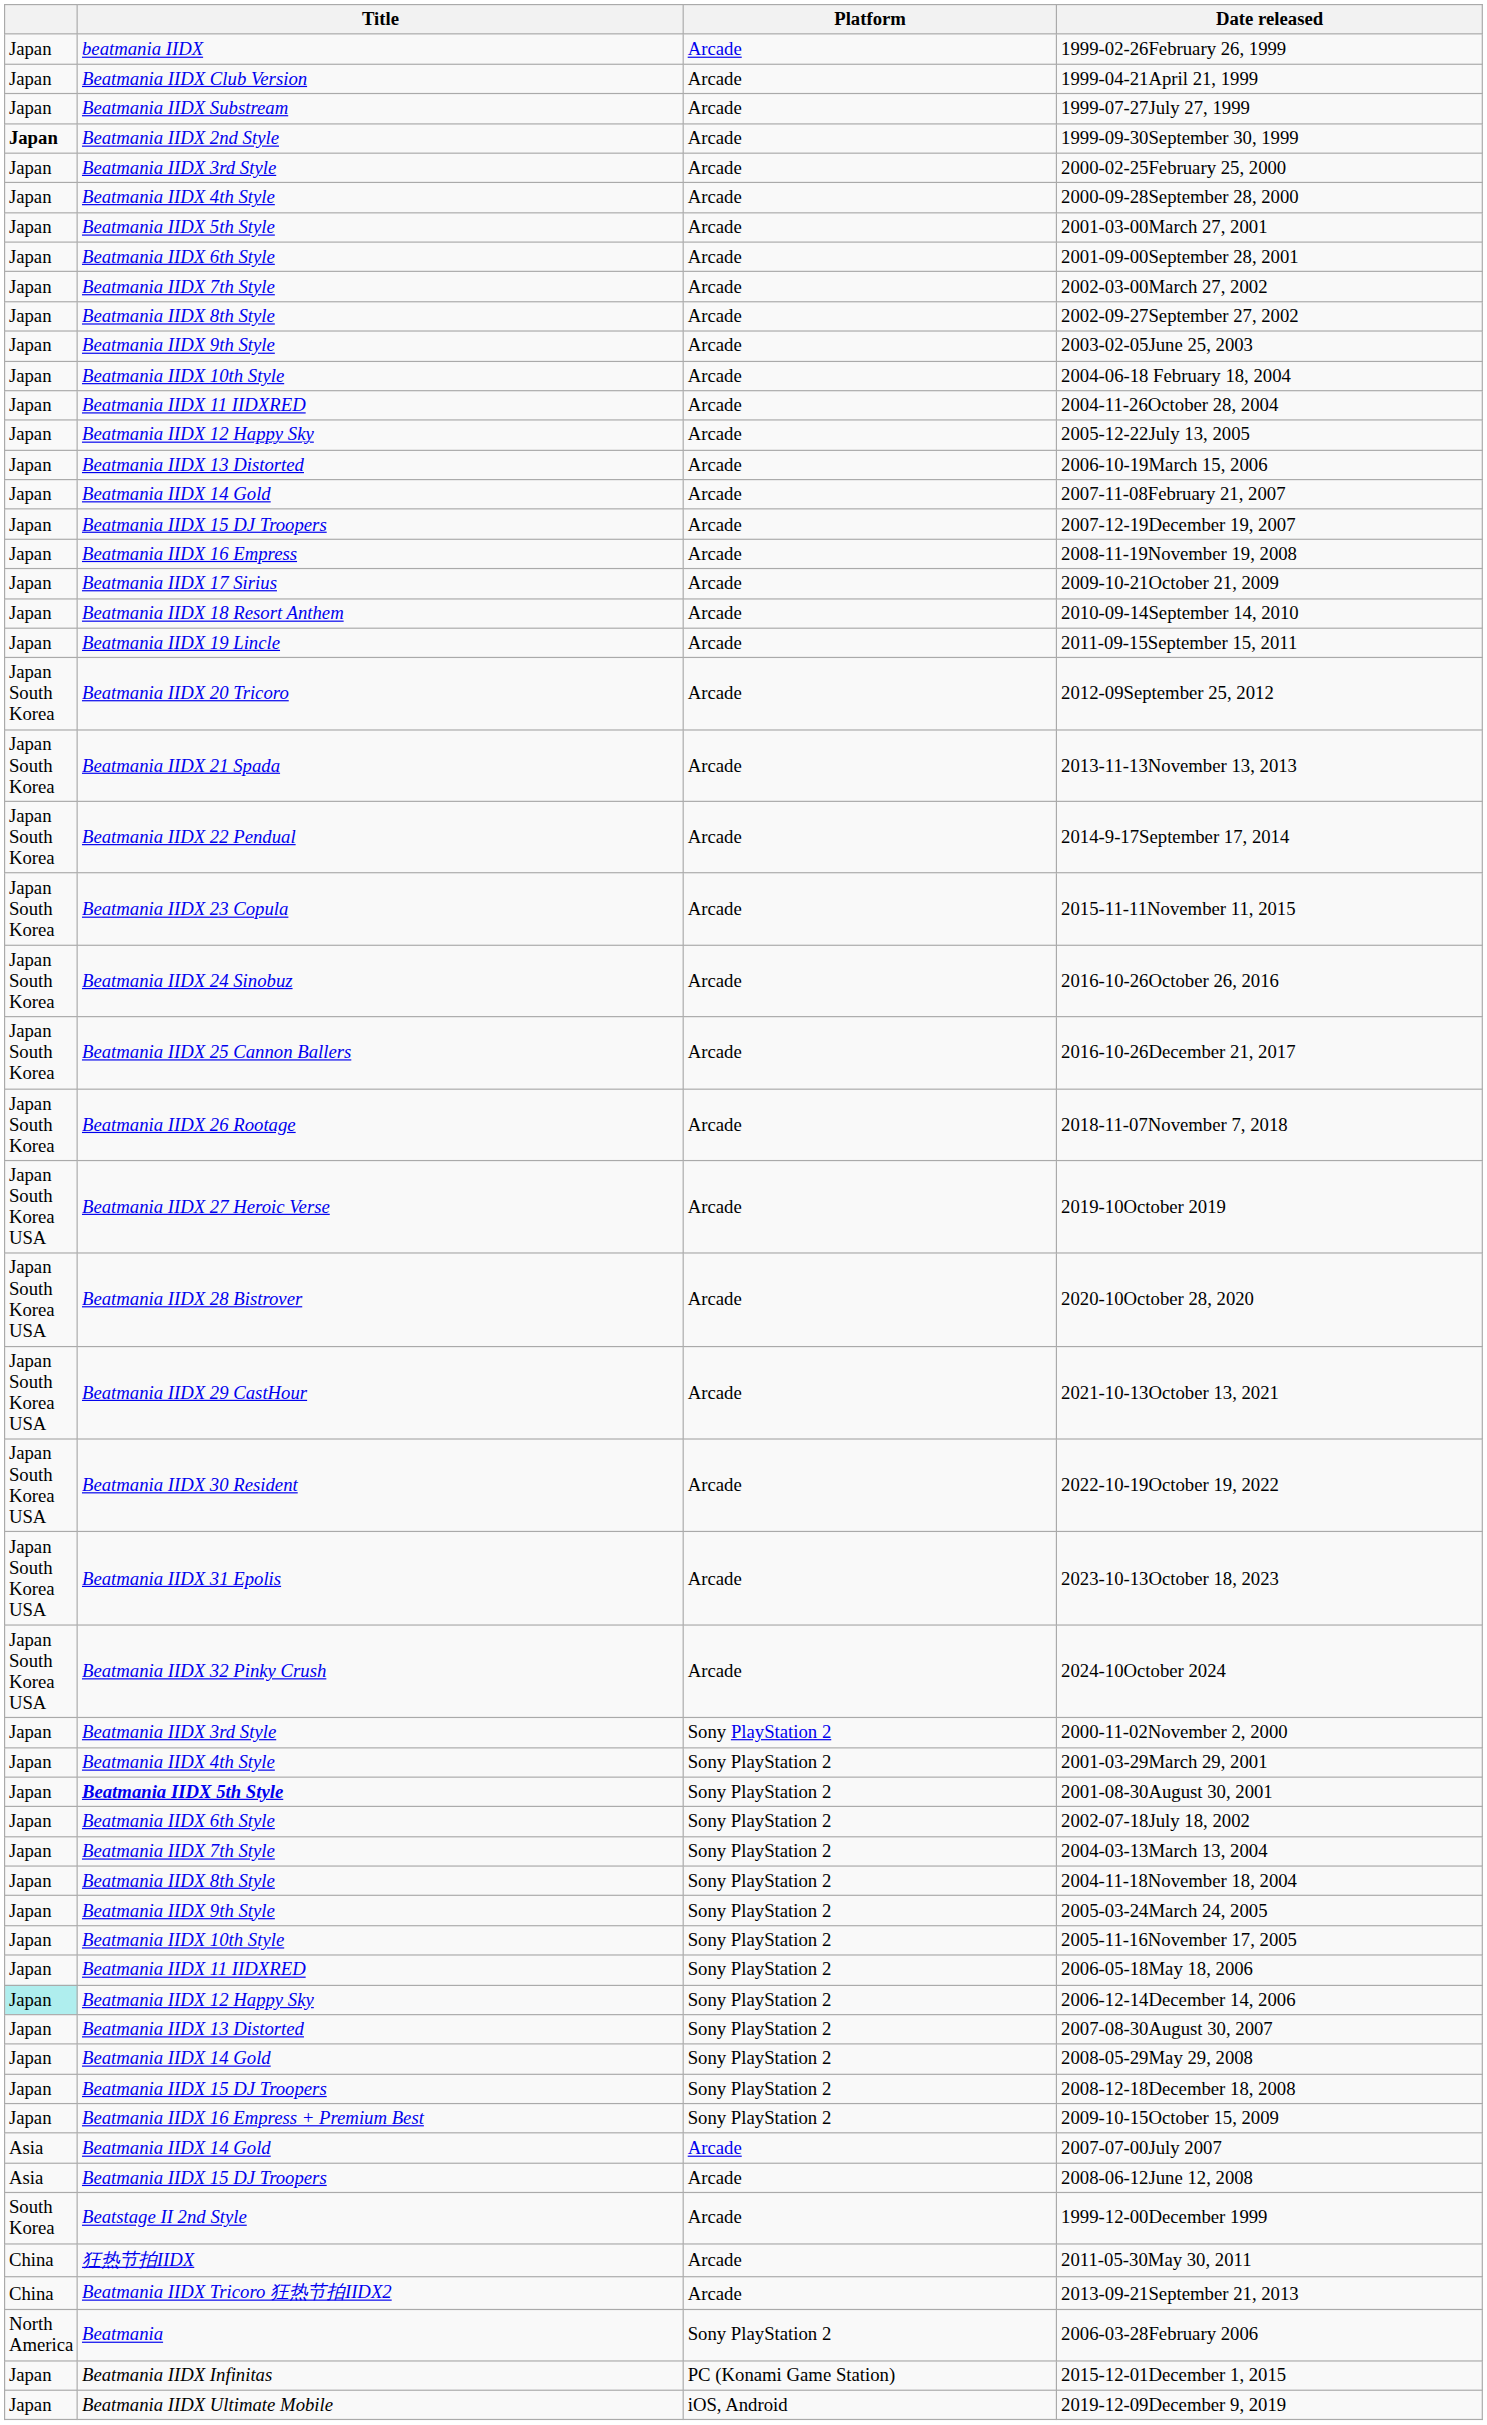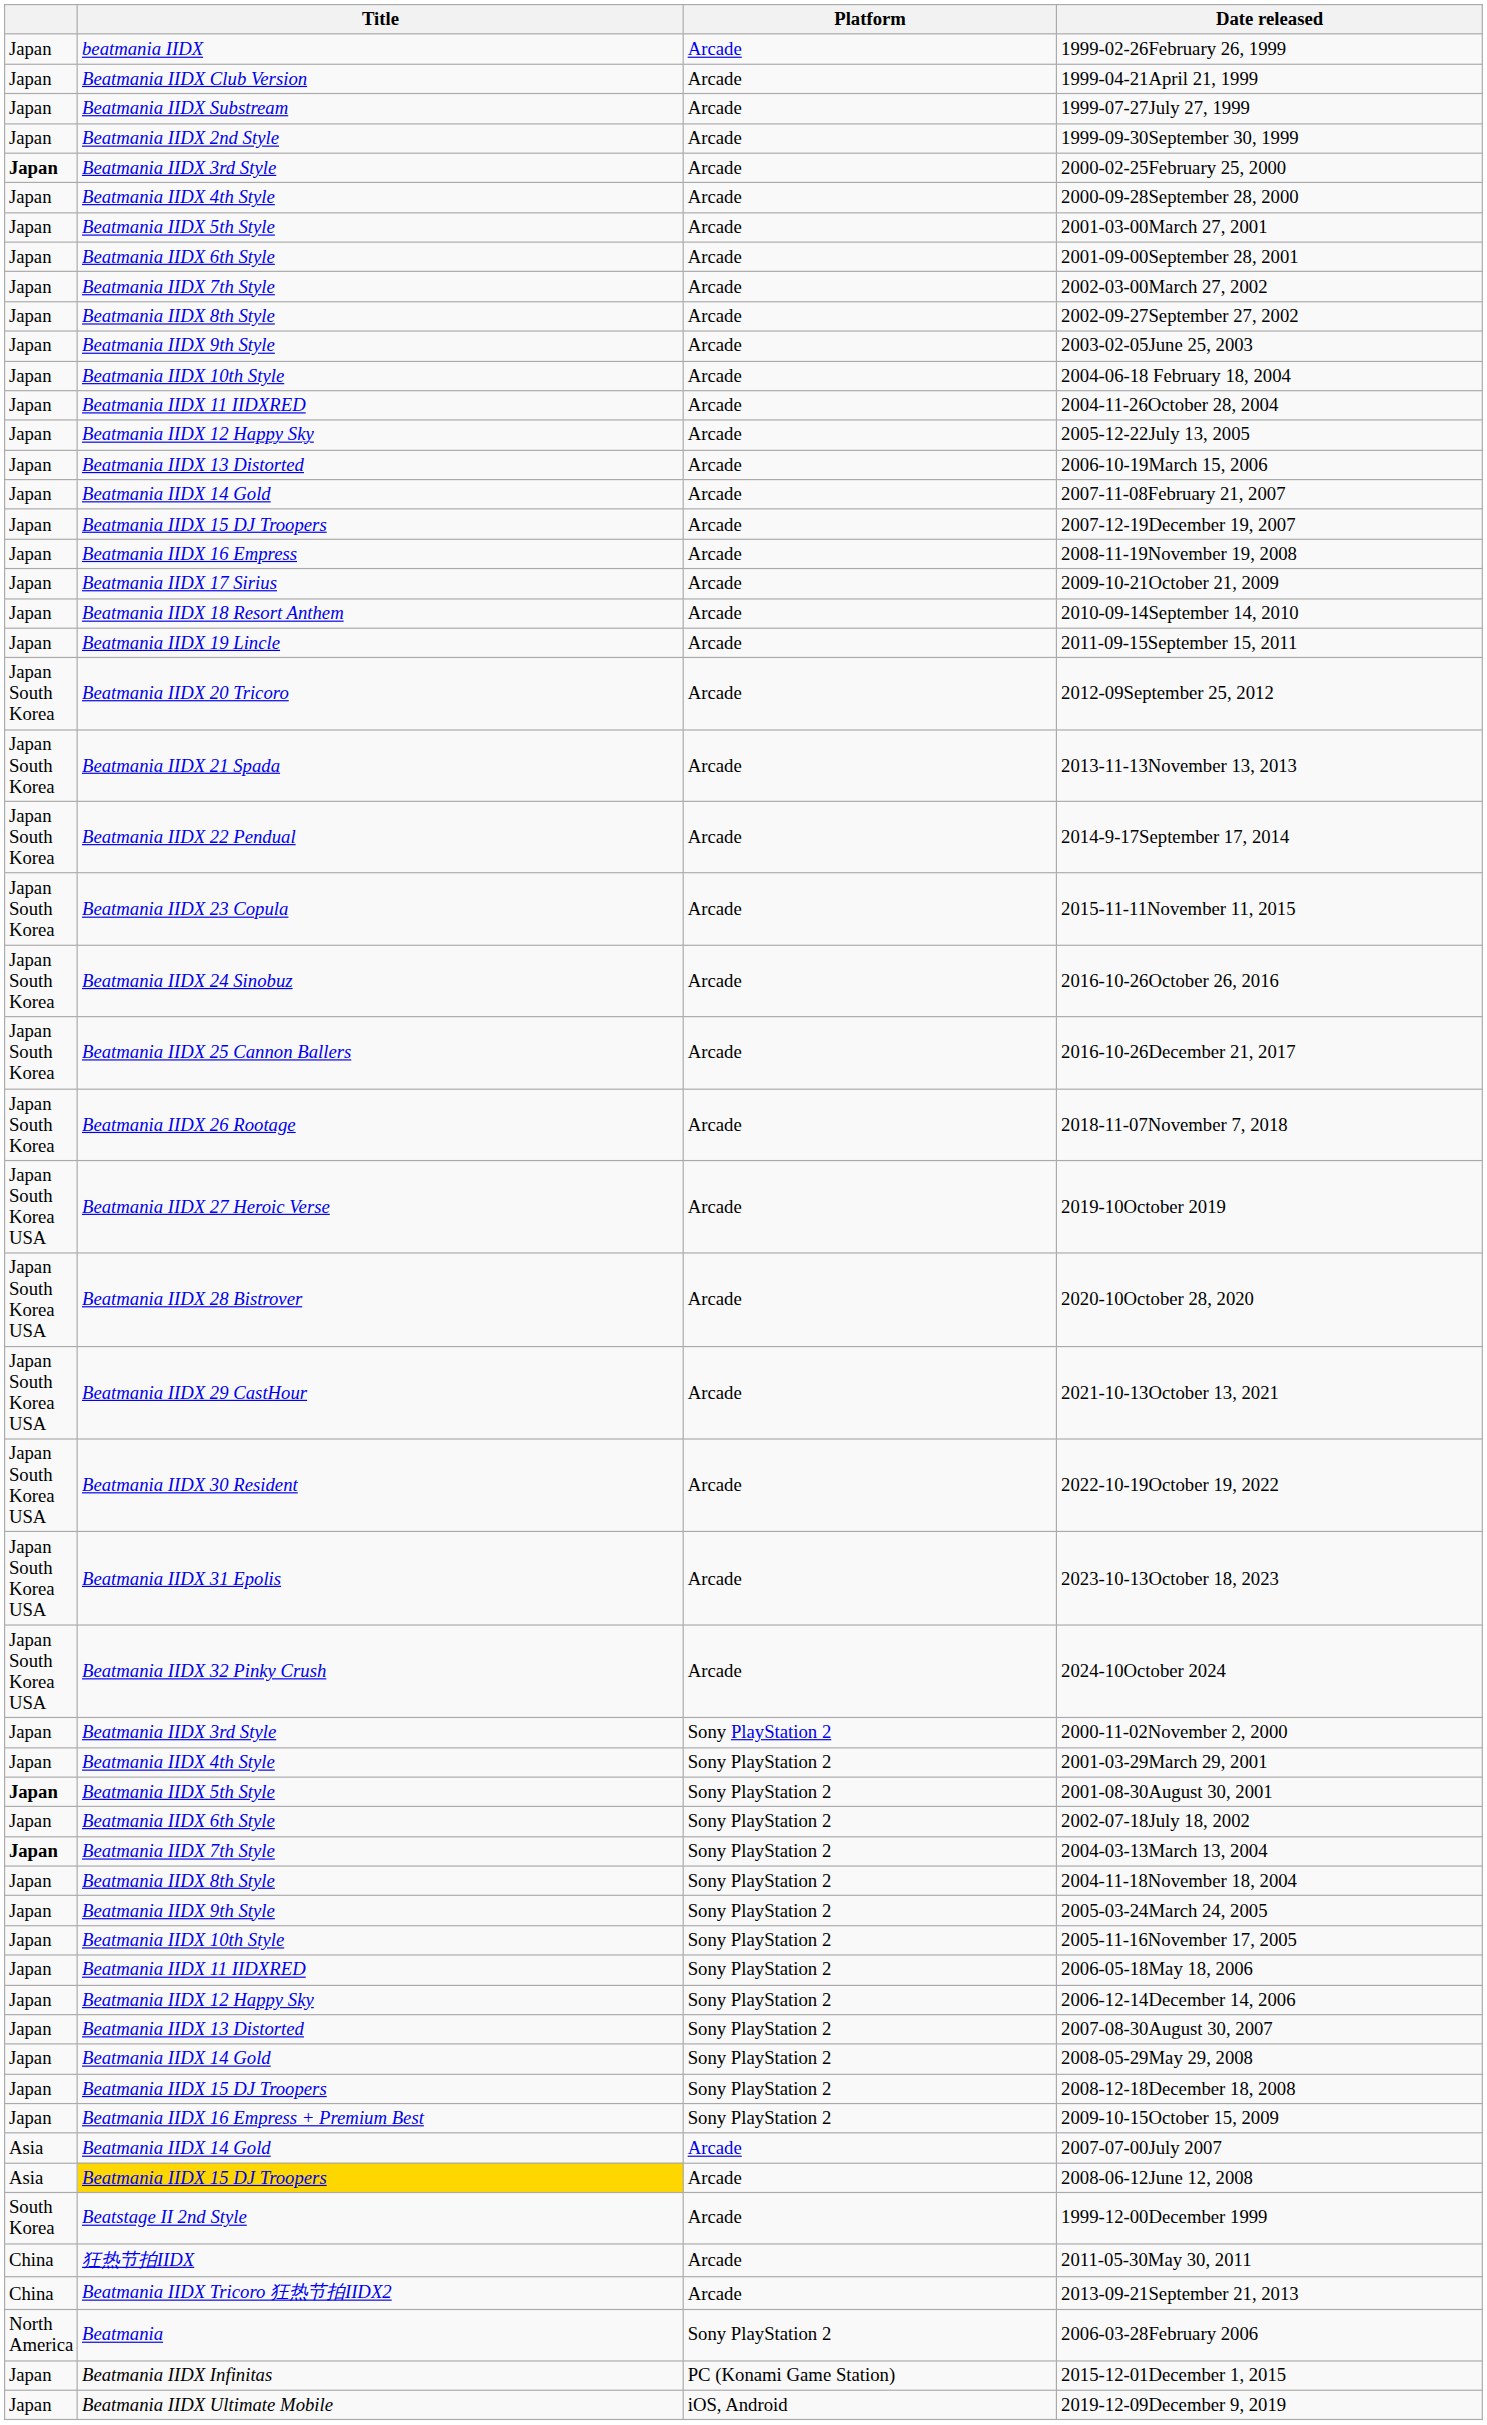(33, 138) bold -> (30, 138) normal
(30, 167) normal -> (33, 167) bold
(30, 1791) normal -> (33, 1791) bold
(183, 1791) bold -> (178, 1791) normal
(30, 1851) normal -> (33, 1851) bold
(30, 1999) paleturquoise background -> (30, 1999) no background
(204, 2177) no background -> (204, 2177) gold background
